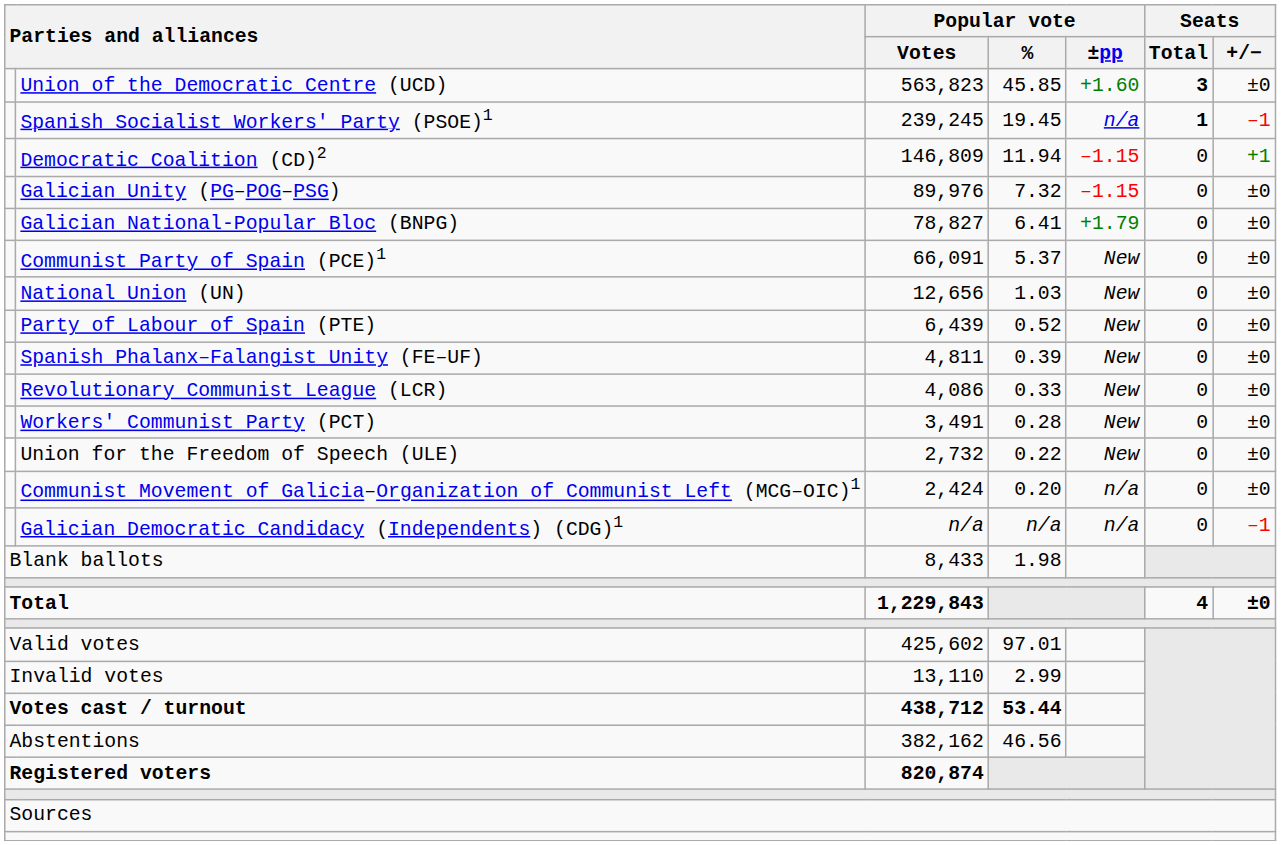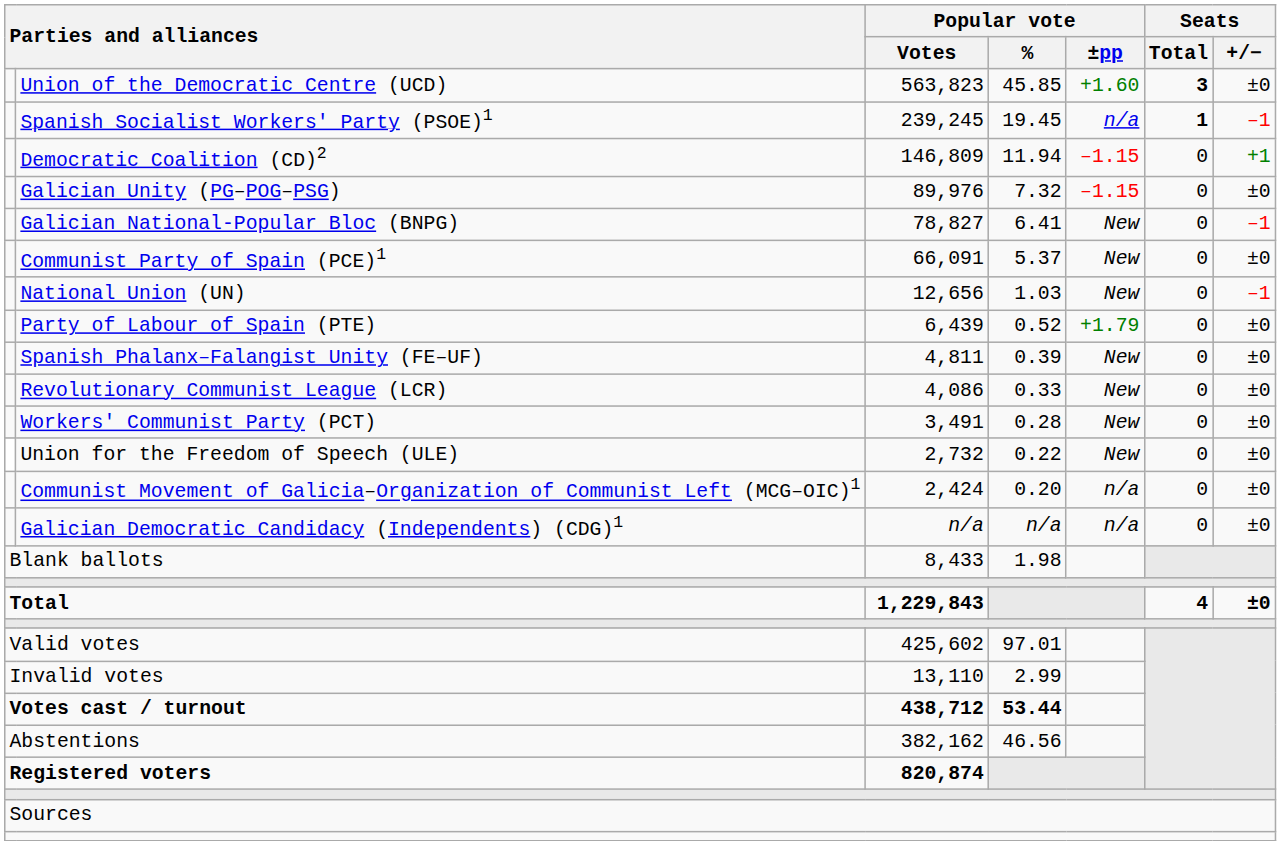(1110, 224) +1.79 -> (1122, 224) New
(1259, 224) ±0 -> (1259, 224) –1
(1259, 294) ±0 -> (1259, 294) –1
(1122, 326) New -> (1110, 326) +1.79
(1259, 527) –1 -> (1259, 527) ±0
